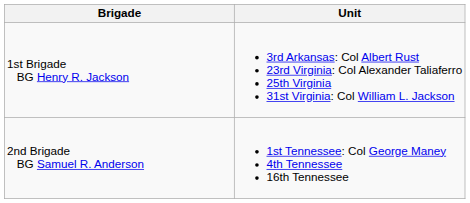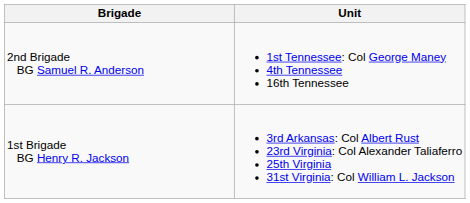rows swapped: (68, 70) <-> (76, 158)
